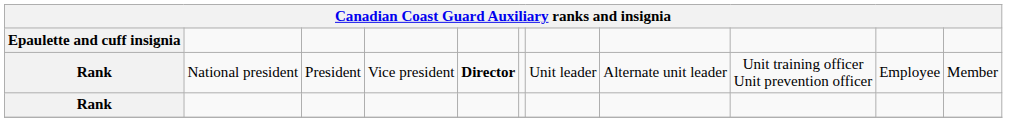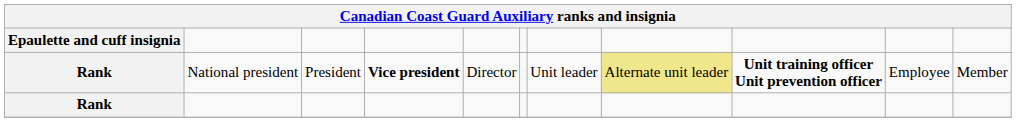(411, 72) normal -> (414, 72) bold
(488, 72) bold -> (491, 72) normal
(665, 72) no background -> (666, 72) khaki background
(803, 72) normal -> (808, 72) bold
